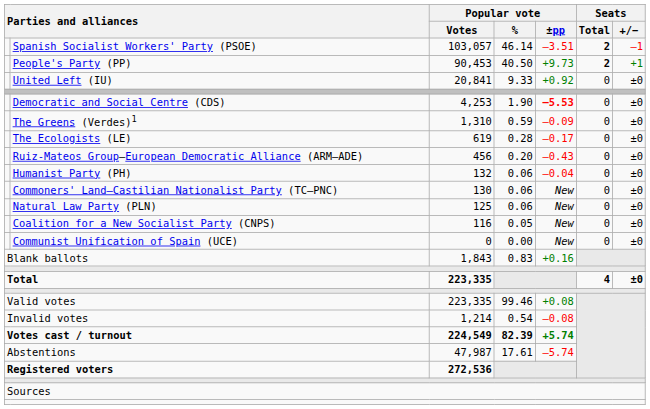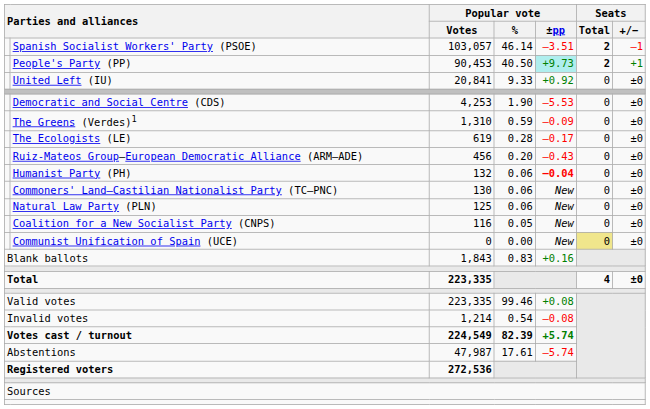(558, 64) no background -> (558, 64) paleturquoise background
(558, 103) bold -> (558, 103) normal
(558, 173) normal -> (558, 173) bold
(607, 241) no background -> (607, 241) khaki background
